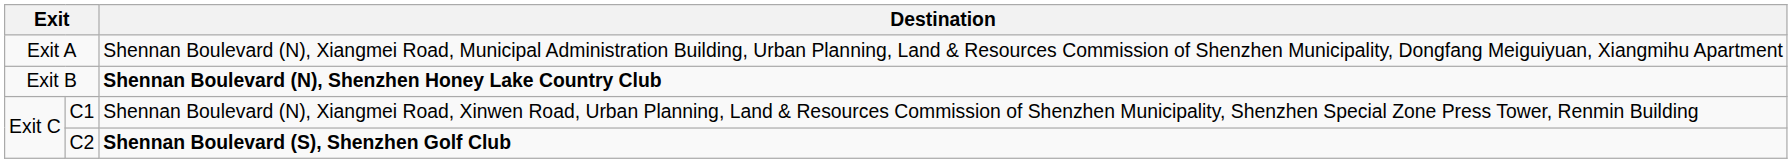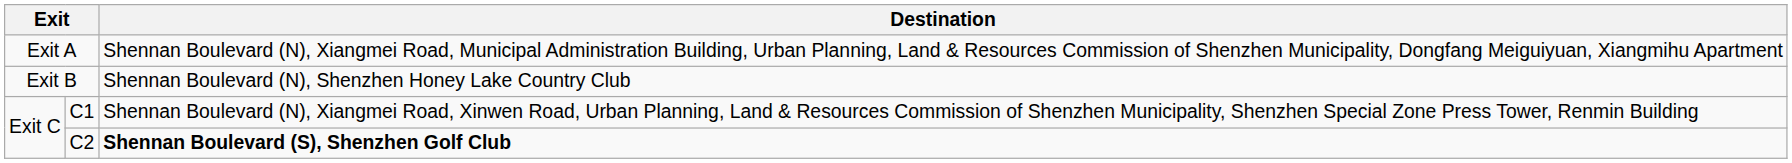(382, 81) bold -> (367, 81) normal
